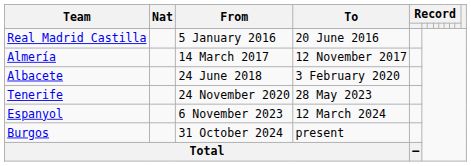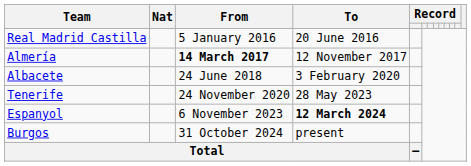(224, 57) normal -> (224, 57) bold
(341, 114) normal -> (341, 114) bold
